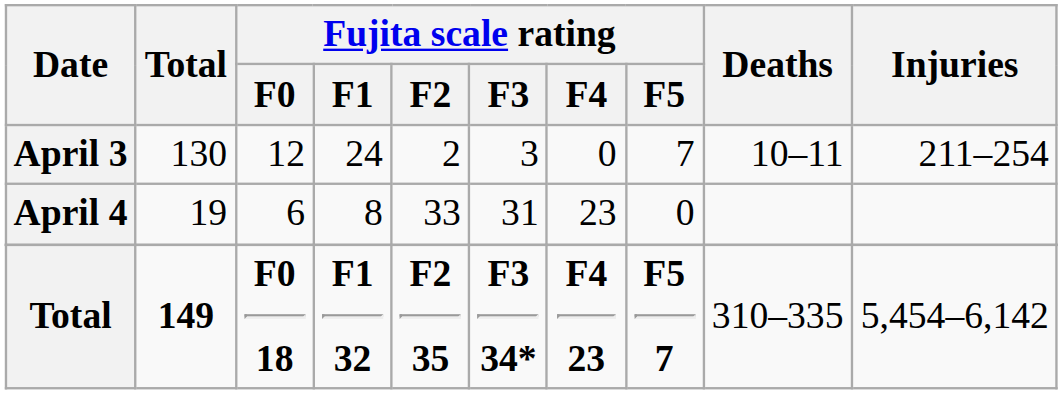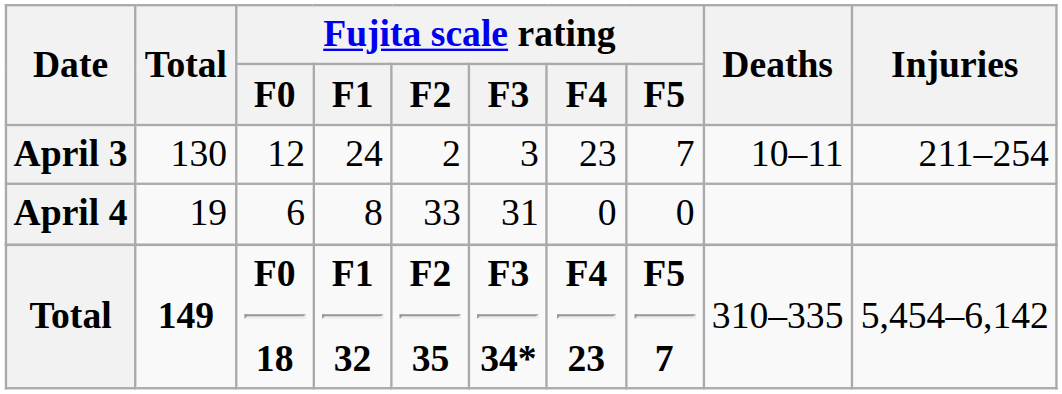(607, 153) 0 -> (598, 153) 23
(598, 213) 23 -> (607, 213) 0
